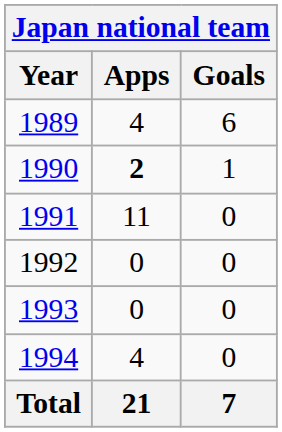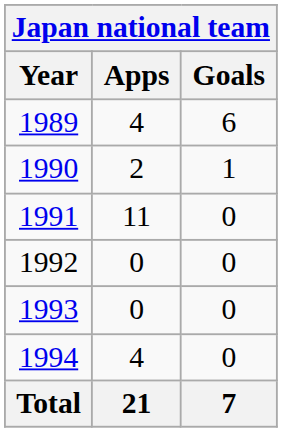(137, 168) bold -> (137, 168) normal
